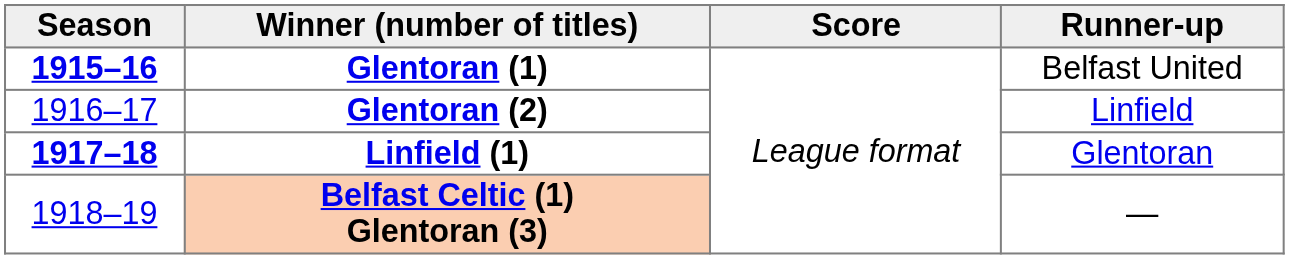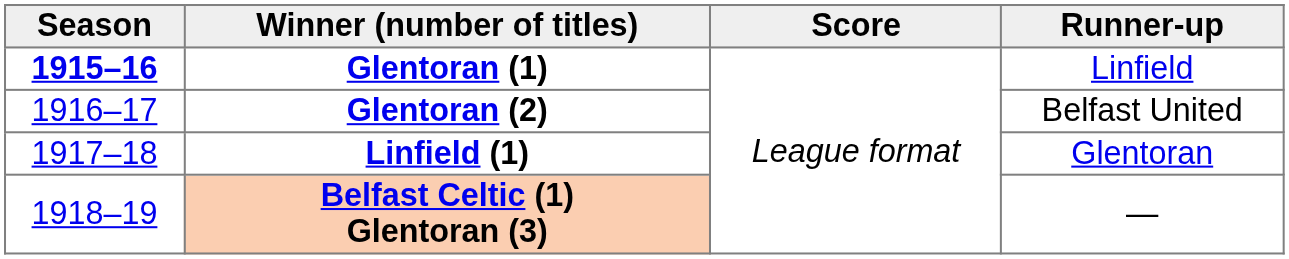(1142, 68) Belfast United -> (1142, 68) Linfield
(1142, 110) Linfield -> (1142, 110) Belfast United
(94, 152) bold -> (94, 152) normal
